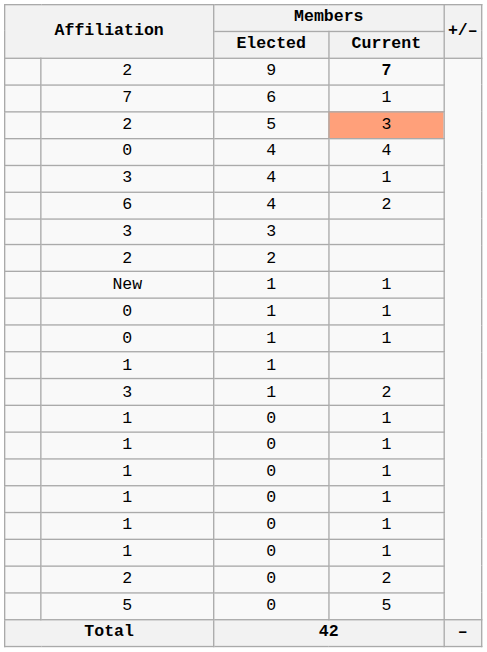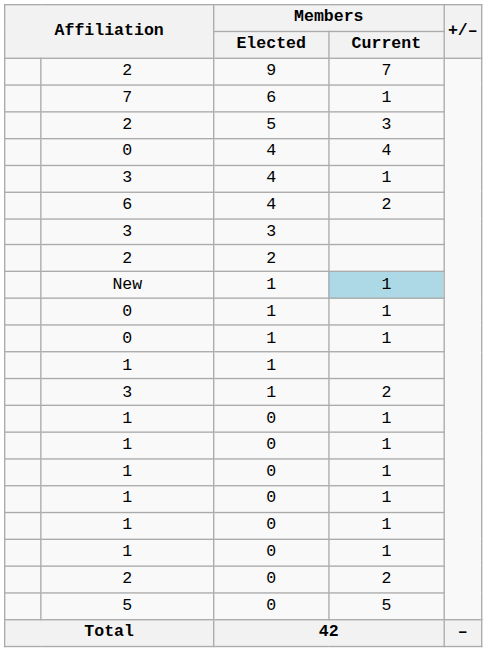(386, 72) bold -> (386, 72) normal
(386, 125) lightsalmon background -> (386, 125) no background
(386, 286) no background -> (386, 286) lightblue background
